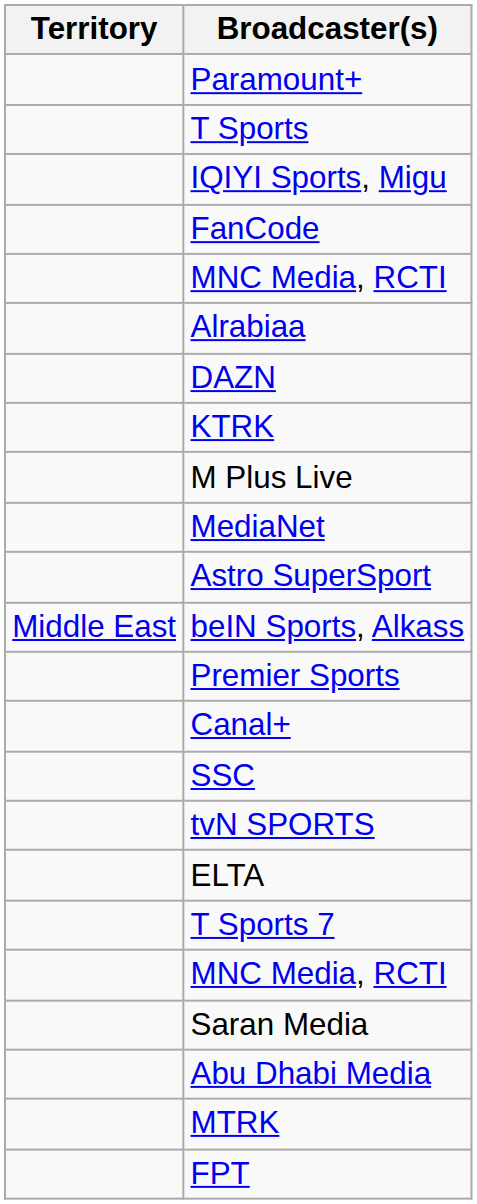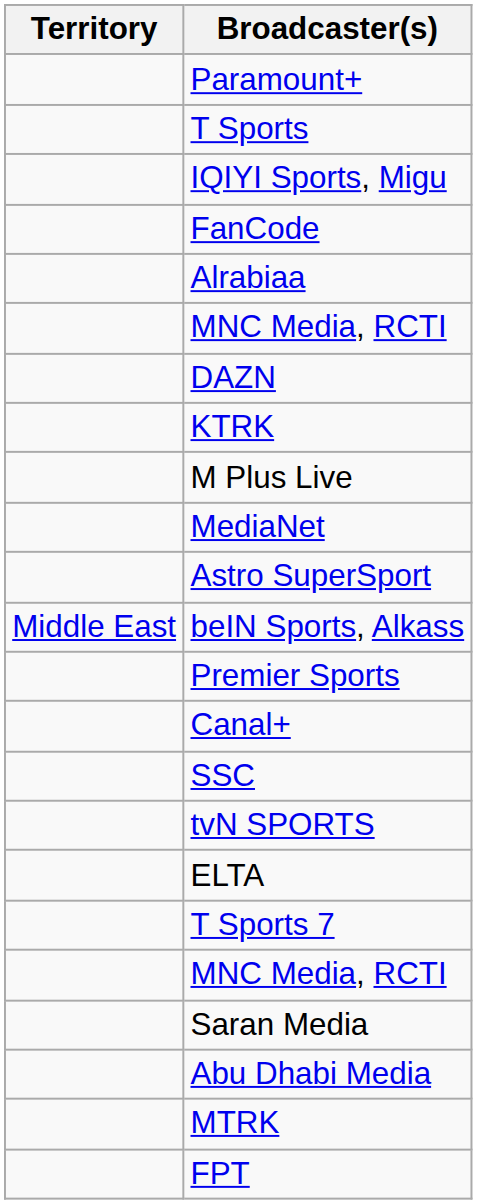(319, 278) MNC Media, RCTI -> (248, 278) Alrabiaa
(248, 327) Alrabiaa -> (319, 327) MNC Media, RCTI
